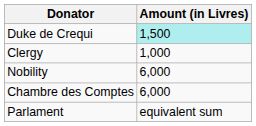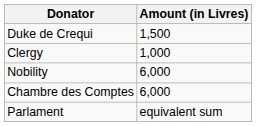(155, 33) paleturquoise background -> (155, 33) no background
